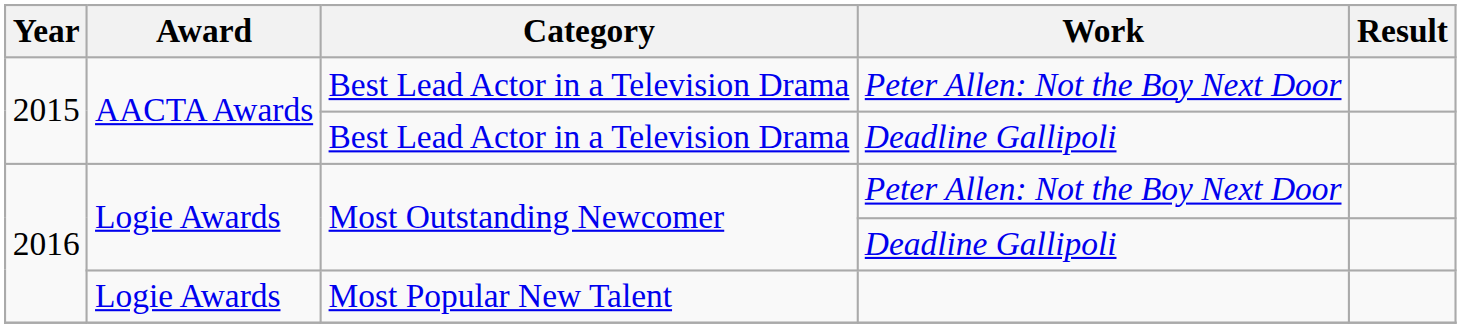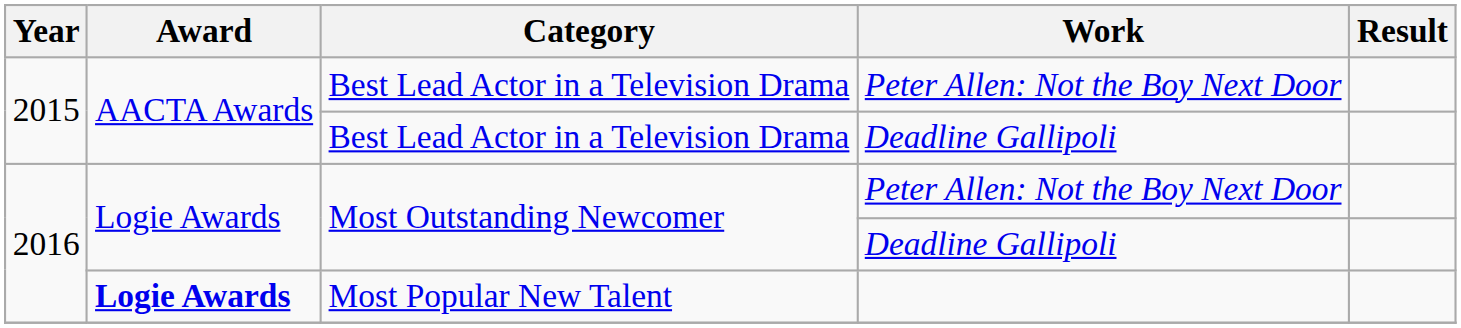(188, 296) normal -> (193, 296) bold
